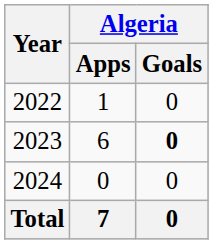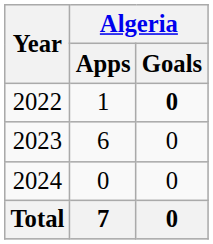(172, 102) normal -> (172, 102) bold
(172, 141) bold -> (172, 141) normal
